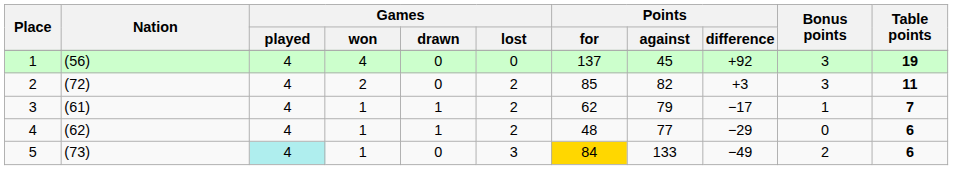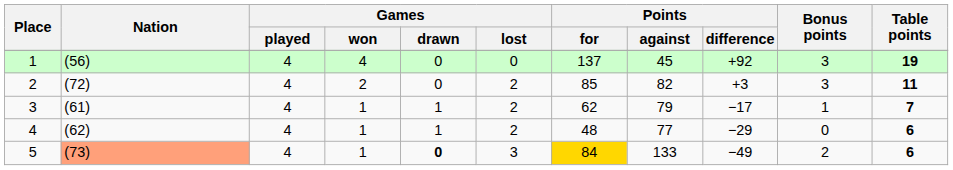(77, 152) no background -> (77, 152) lightsalmon background
(287, 152) paleturquoise background -> (287, 152) no background
(438, 152) normal -> (438, 152) bold
